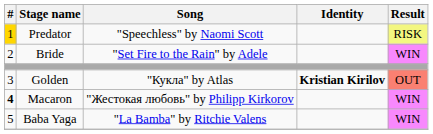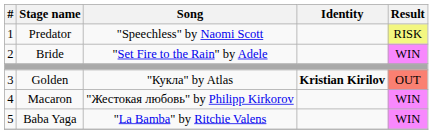(10, 34) gold background -> (10, 34) no background
(10, 99) bold -> (10, 99) normal
